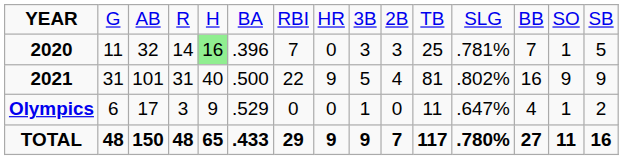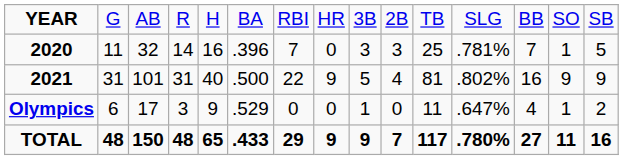(213, 49) lightgreen background -> (213, 49) no background
